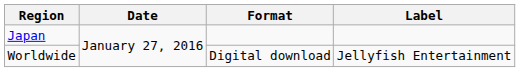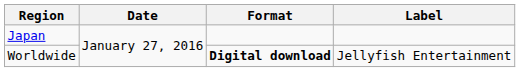(270, 56) normal -> (270, 56) bold
